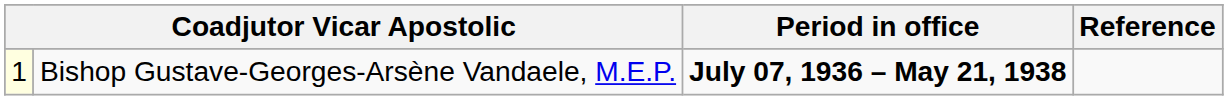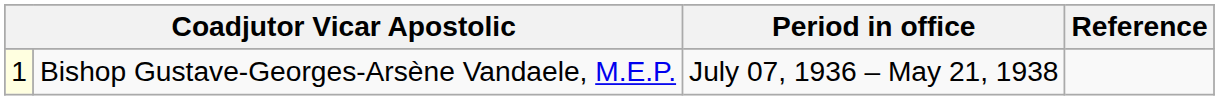(878, 71) bold -> (874, 71) normal
